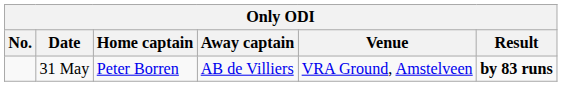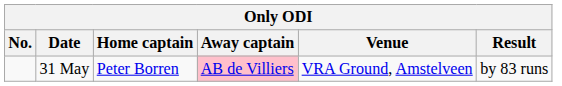(247, 68) no background -> (247, 68) pink background
(517, 68) bold -> (514, 68) normal
